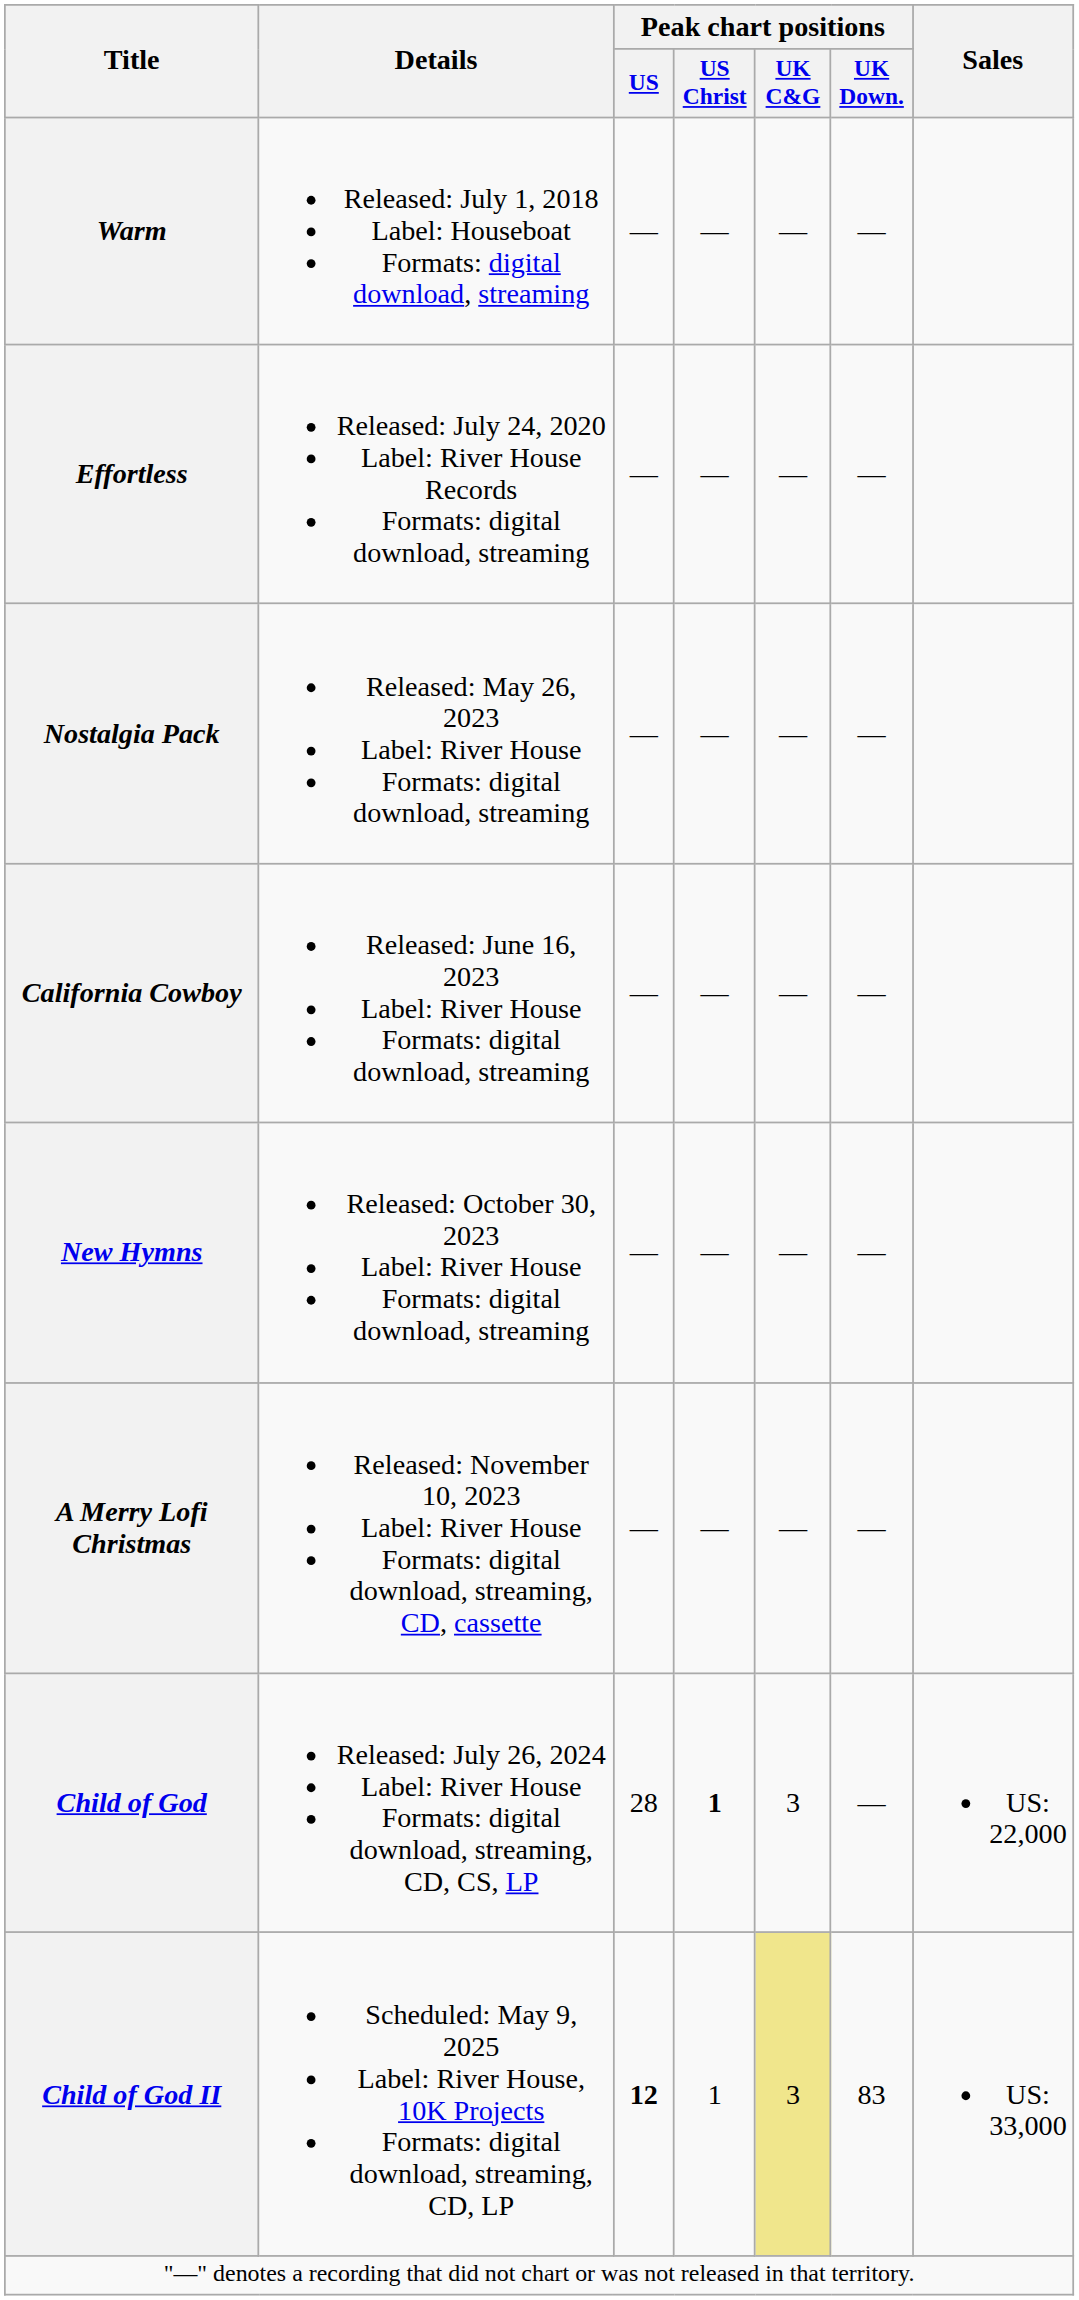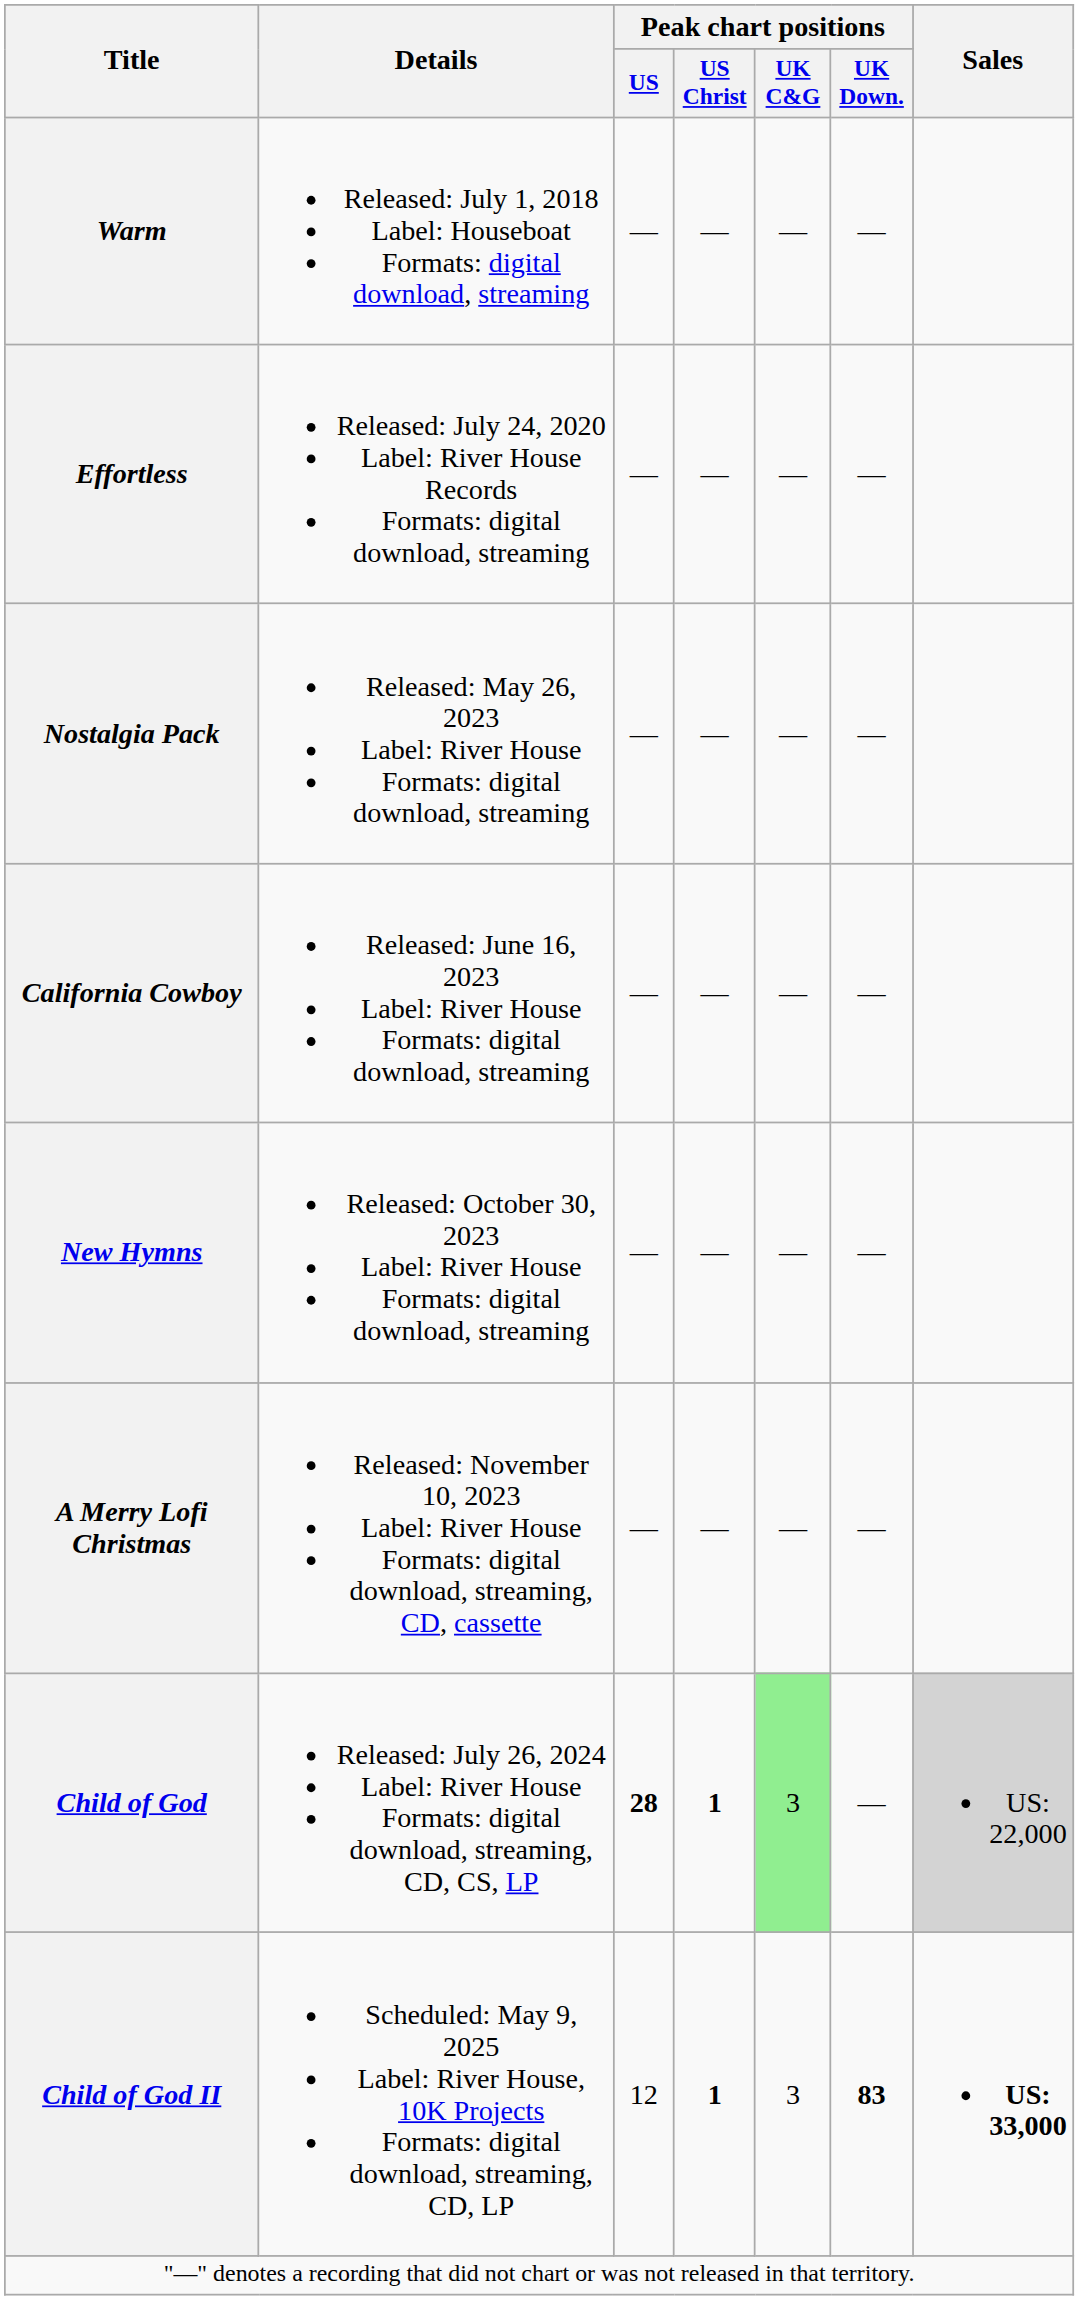(644, 1802) normal -> (644, 1802) bold
(793, 1802) no background -> (793, 1802) lightgreen background
(993, 1819) no background -> (993, 1819) lightgrey background
(644, 2093) bold -> (644, 2093) normal
(715, 2093) normal -> (715, 2093) bold
(793, 2093) khaki background -> (793, 2093) no background
(872, 2093) normal -> (872, 2093) bold
(993, 2110) normal -> (993, 2110) bold
